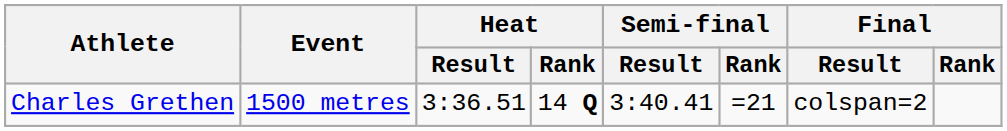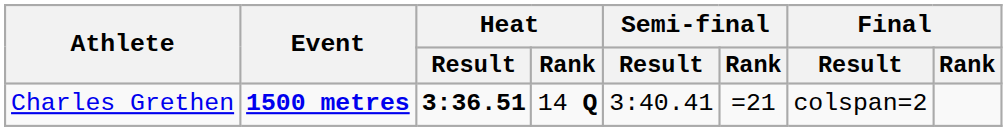(328, 104) normal -> (328, 104) bold
(474, 104) normal -> (474, 104) bold
